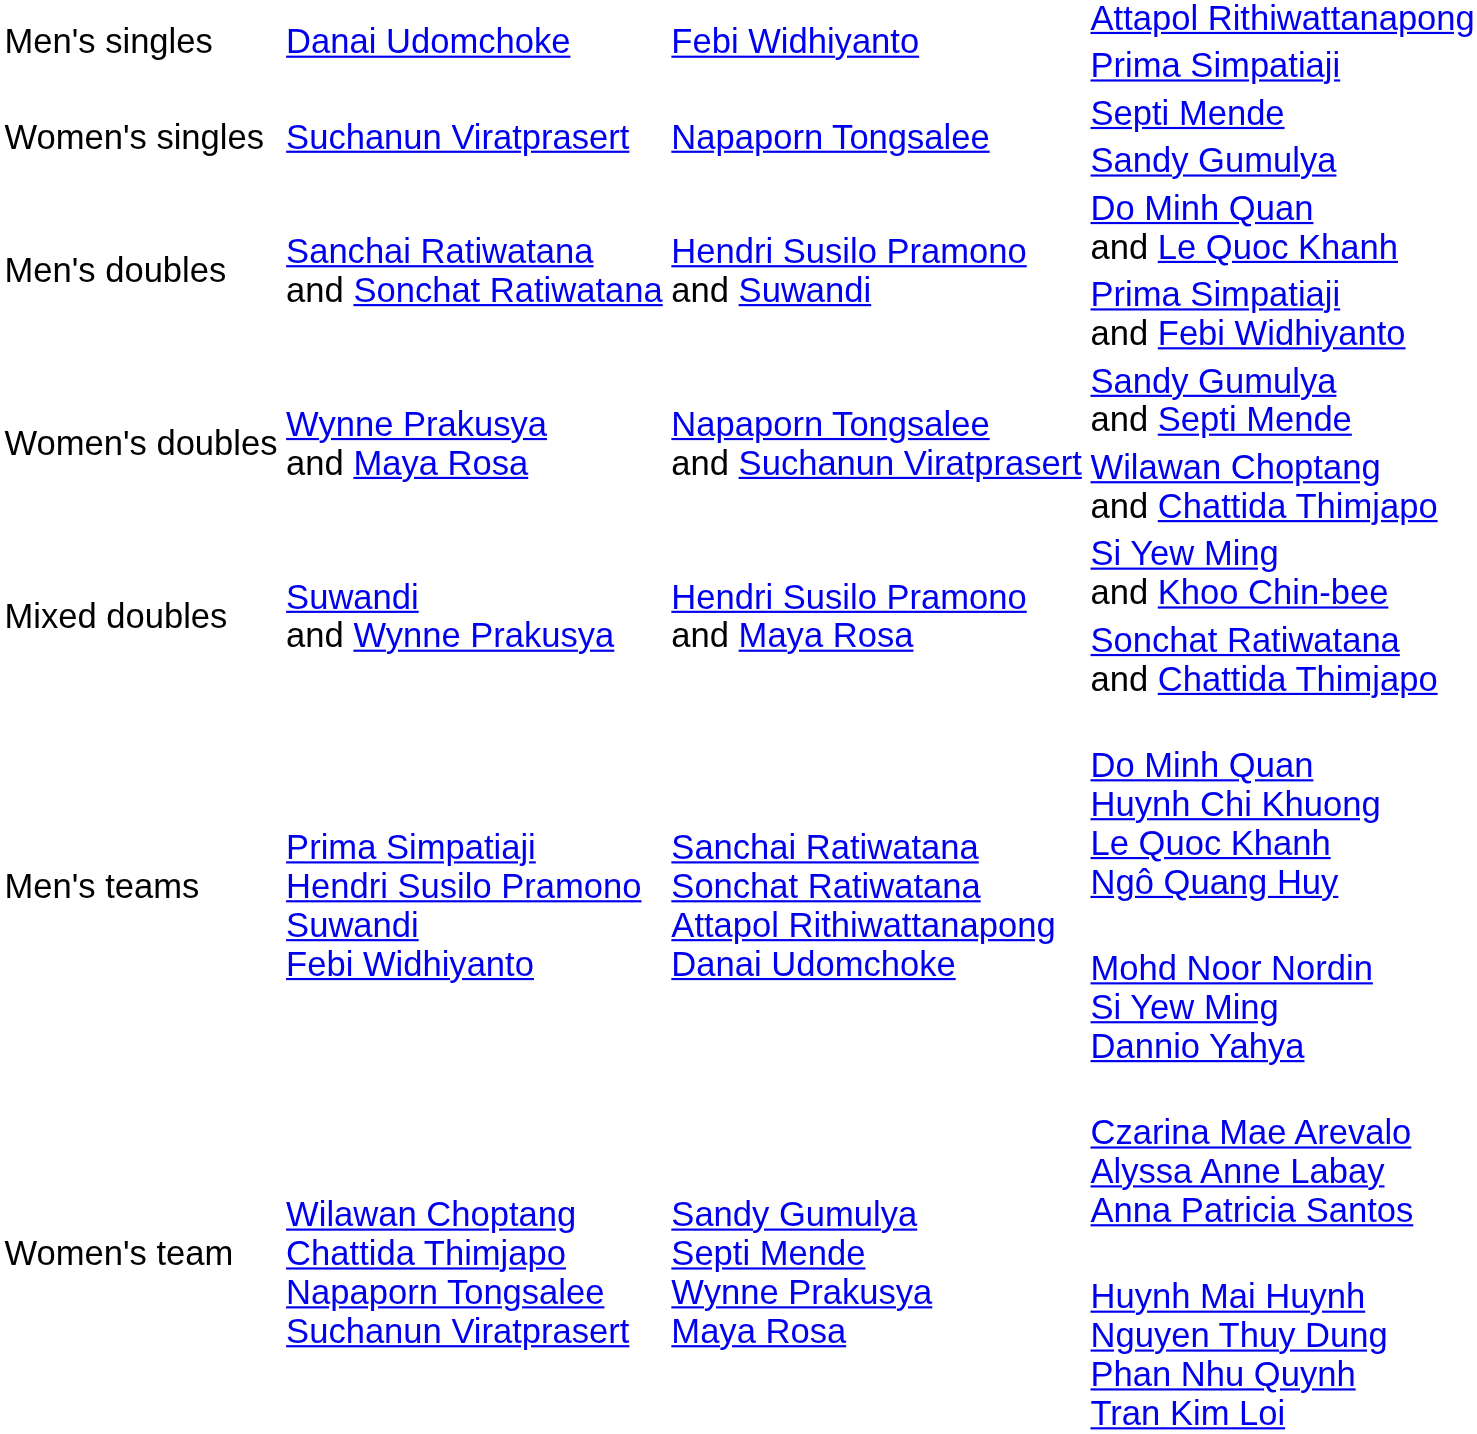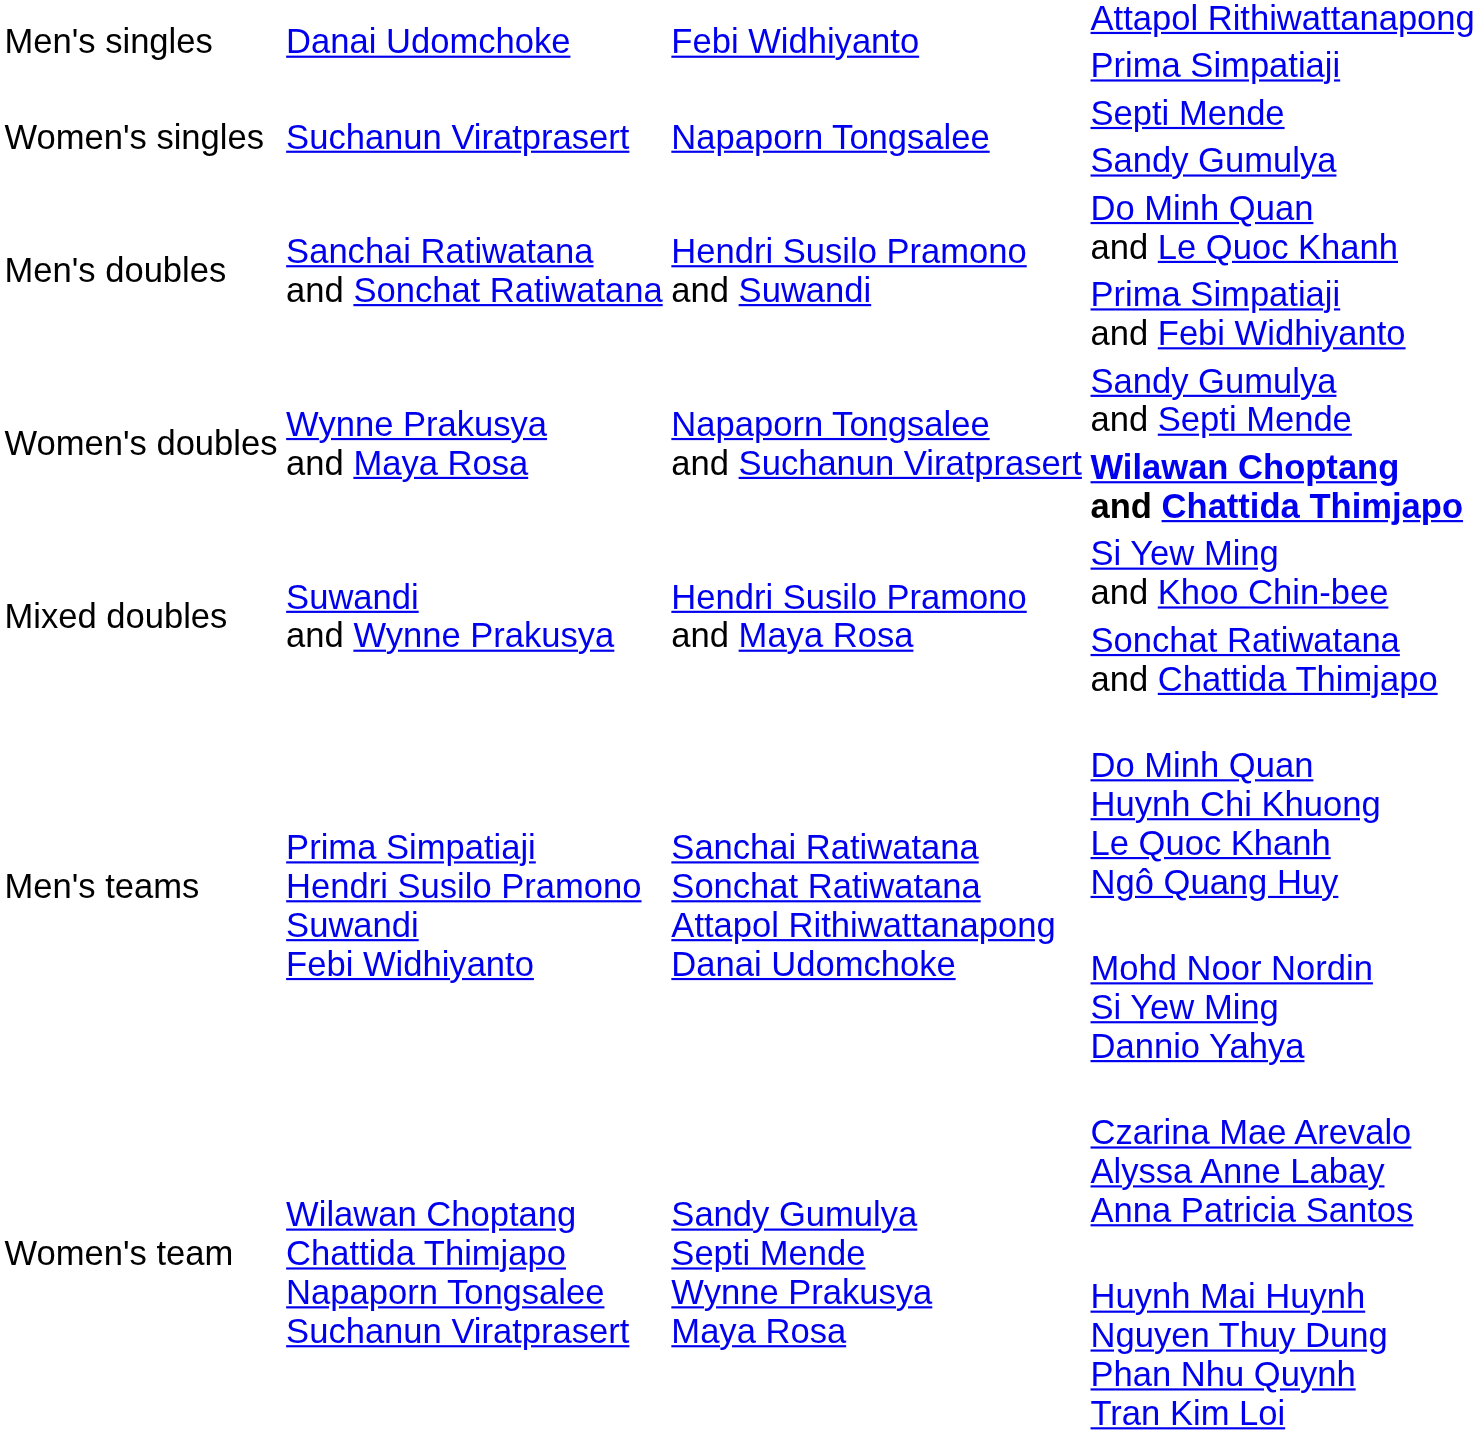(1264, 487) normal -> (1277, 487) bold
